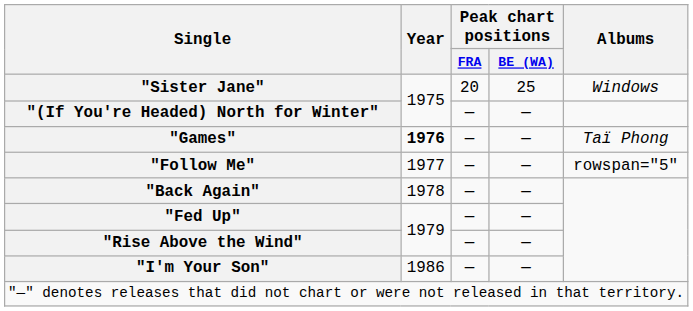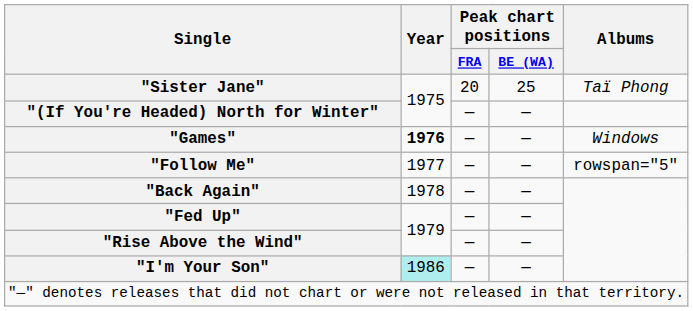(626, 88) Windows -> (626, 88) Taï Phong
(626, 139) Taï Phong -> (626, 139) Windows
(426, 268) no background -> (426, 268) paleturquoise background
